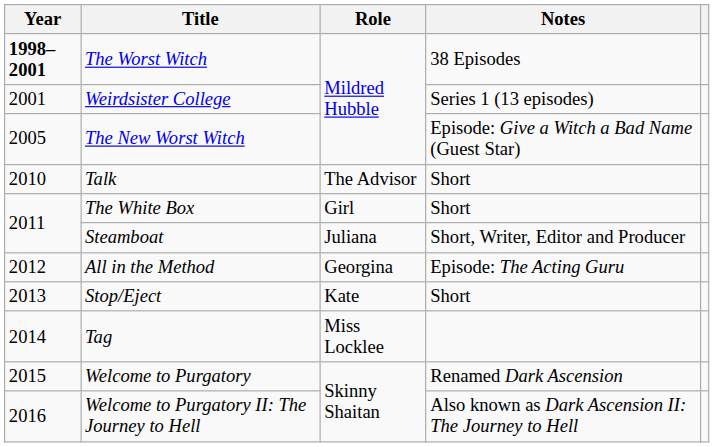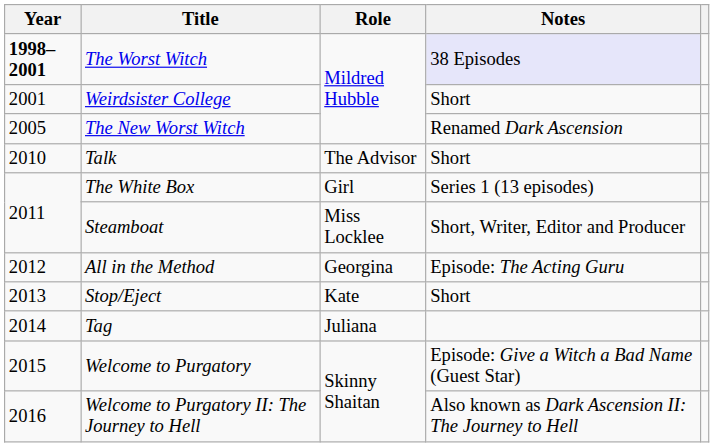(475, 59) no background -> (475, 59) lavender background
(512, 98) Series 1 (13 episodes) -> (450, 98) Short
(561, 138) Episode: Give a Witch a Bad Name (Guest Star) -> (526, 128) Renamed Dark Ascension
(450, 208) Short -> (512, 187) Series 1 (13 episodes)
(351, 237) Juliana -> (354, 227) Miss Locklee
(354, 336) Miss Locklee -> (351, 325) Juliana
(526, 376) Renamed Dark Ascension -> (561, 365) Episode: Give a Witch a Bad Name (Guest Star)
